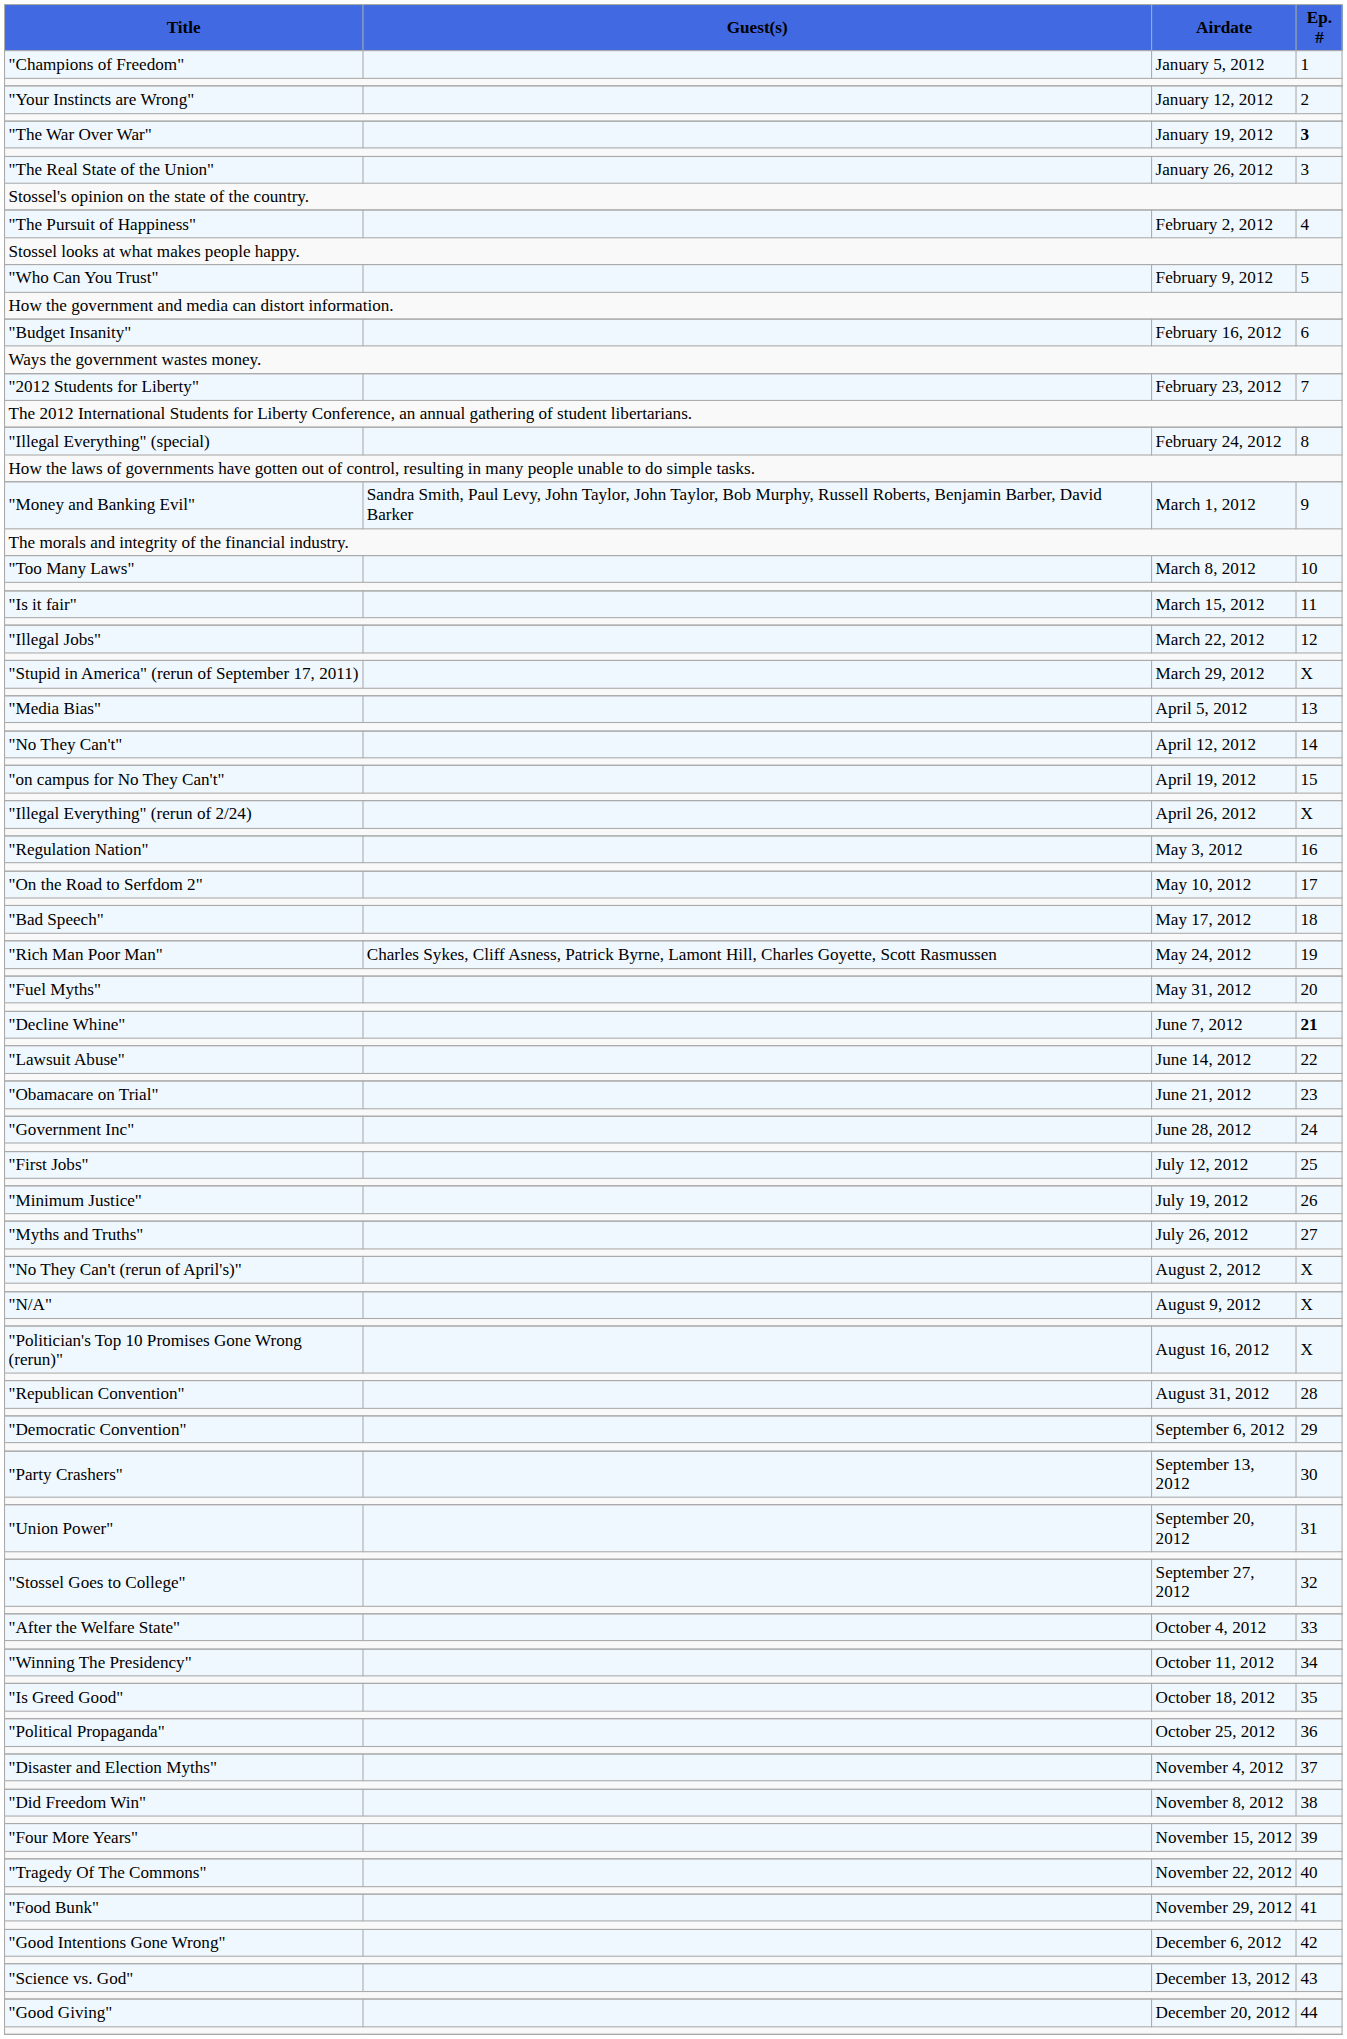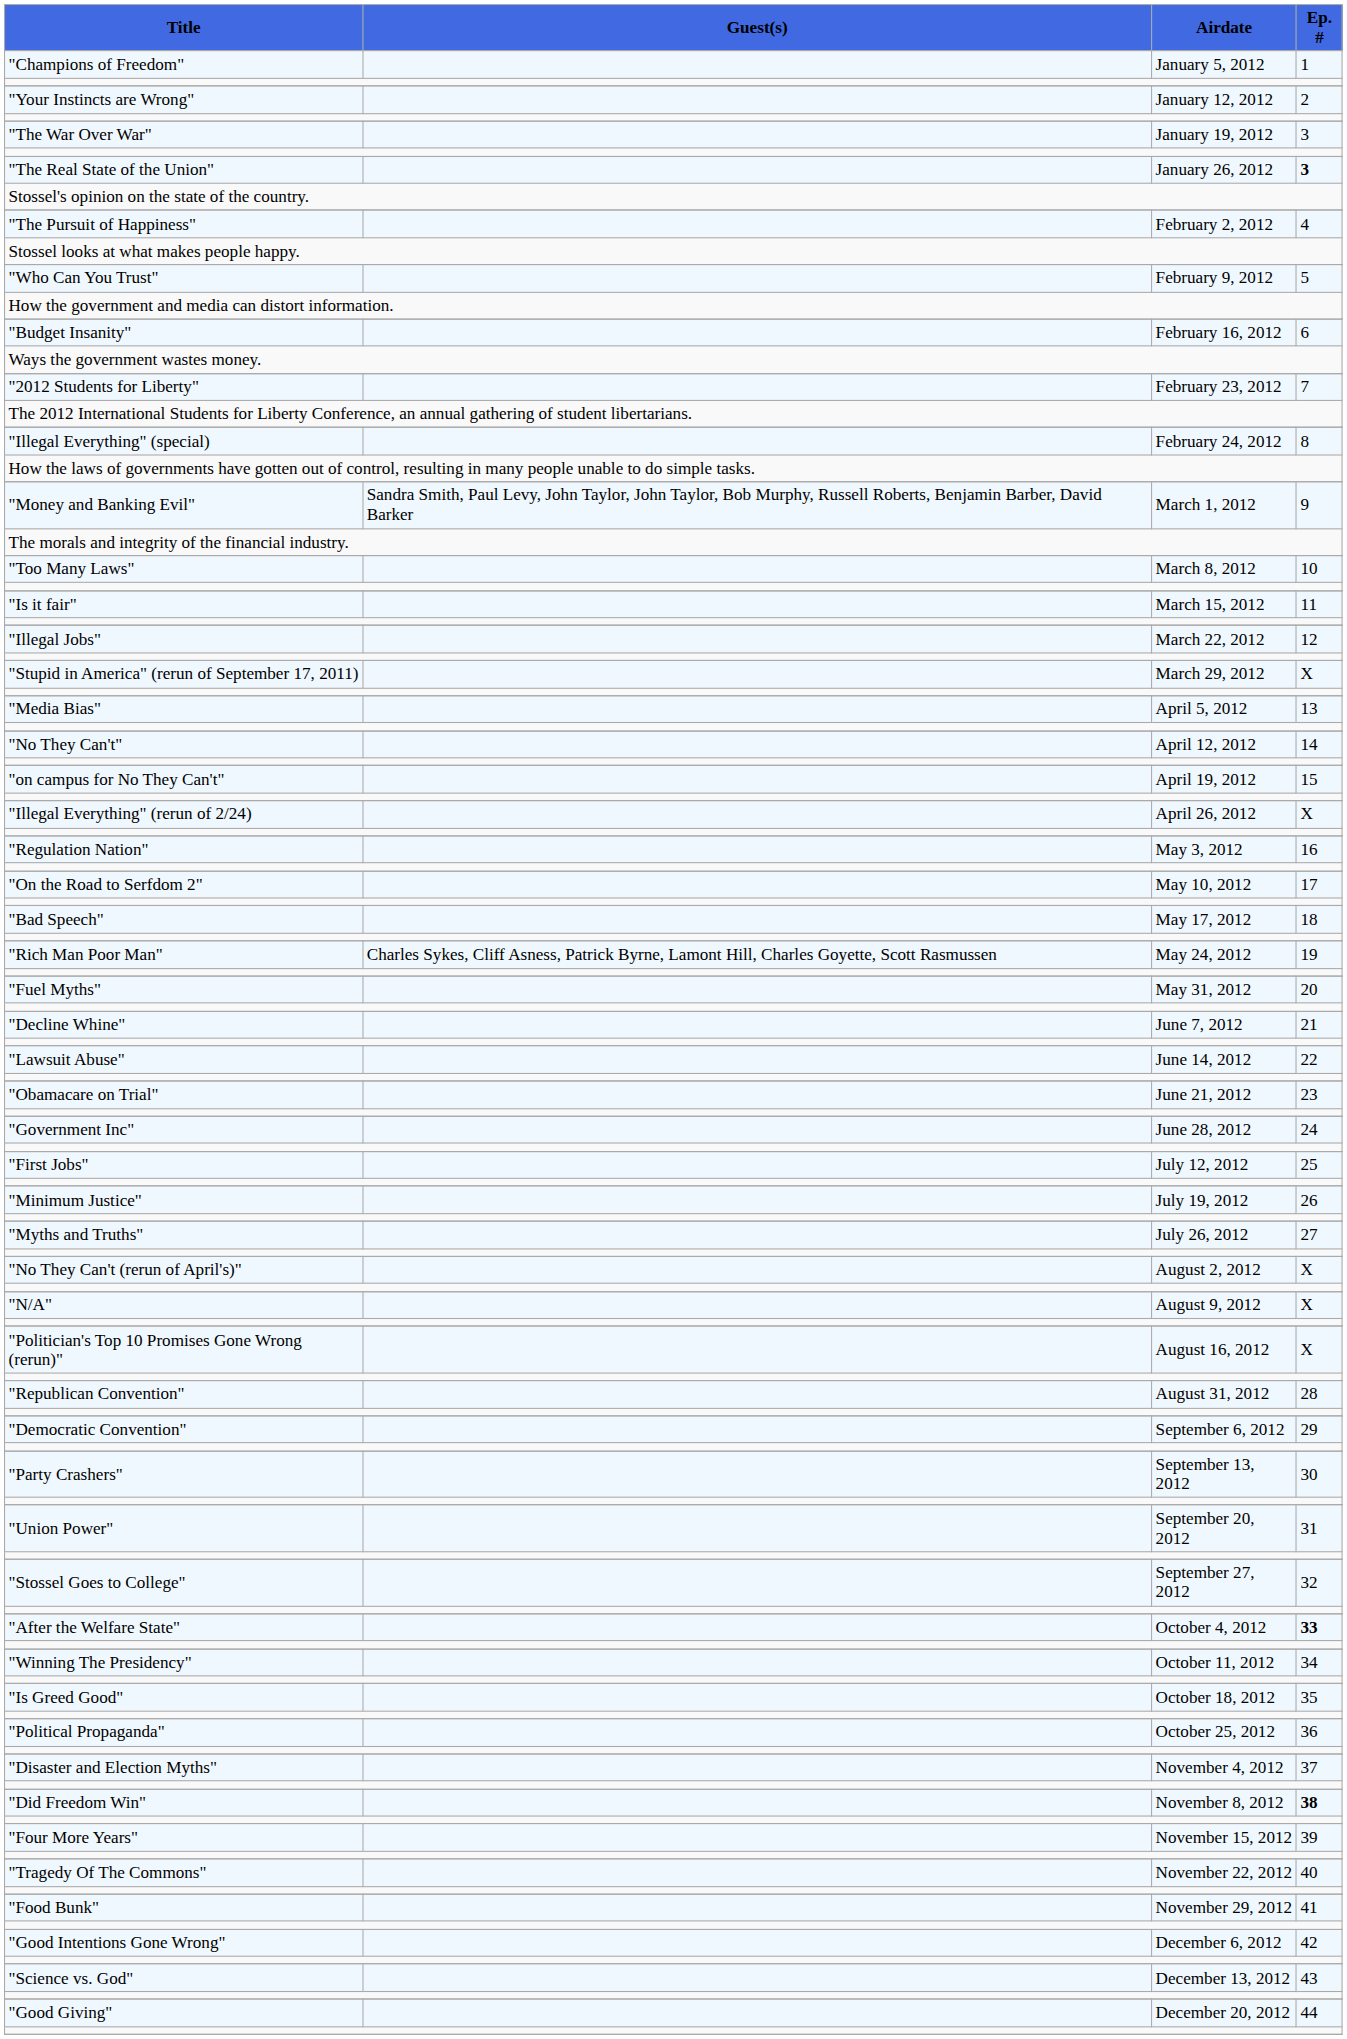(1305, 134) bold -> (1305, 134) normal
(1305, 169) normal -> (1305, 169) bold
(1309, 1024) bold -> (1309, 1024) normal
(1309, 1627) normal -> (1309, 1627) bold
(1309, 1802) normal -> (1309, 1802) bold
